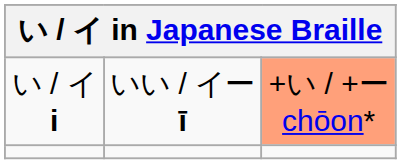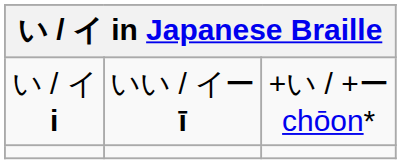(329, 101) lightsalmon background -> (329, 101) no background
